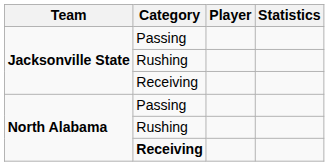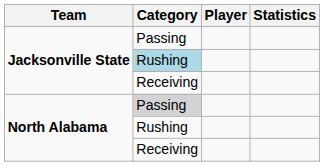(162, 60) no background -> (162, 60) lightblue background
(161, 105) no background -> (161, 105) lightgrey background
(170, 149) bold -> (167, 149) normal
